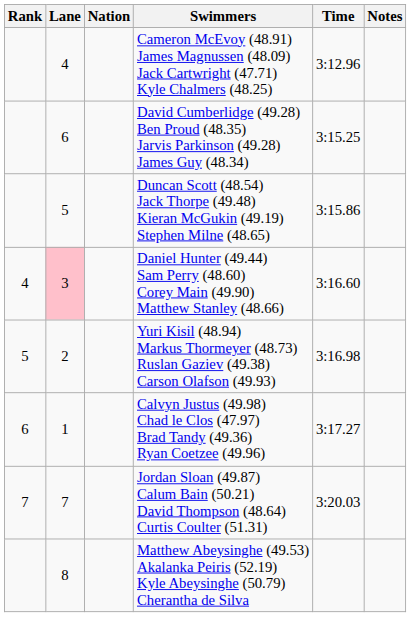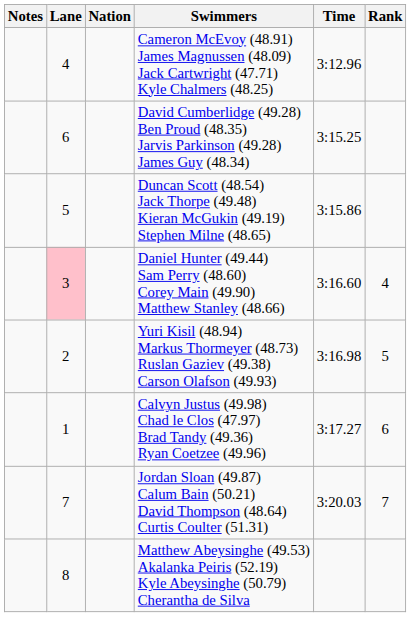columns swapped: (25, 16) <-> (385, 16)
